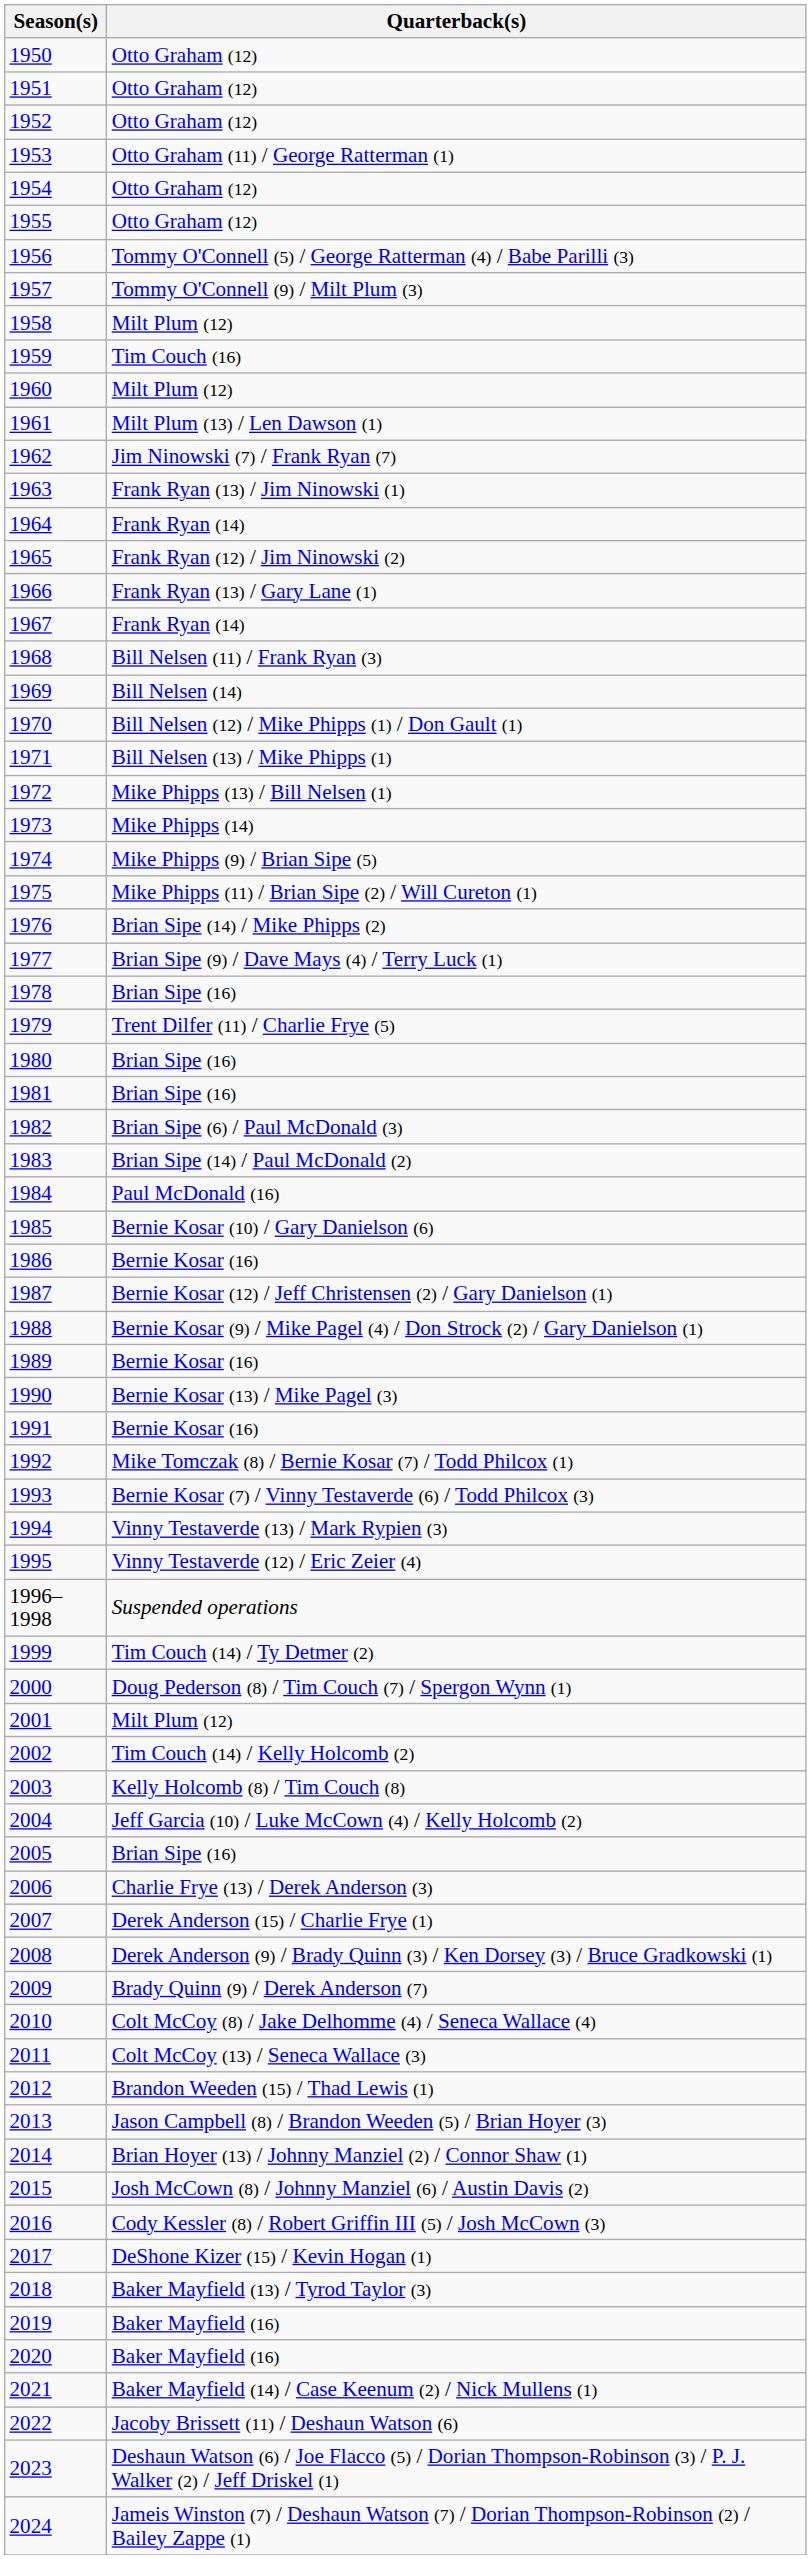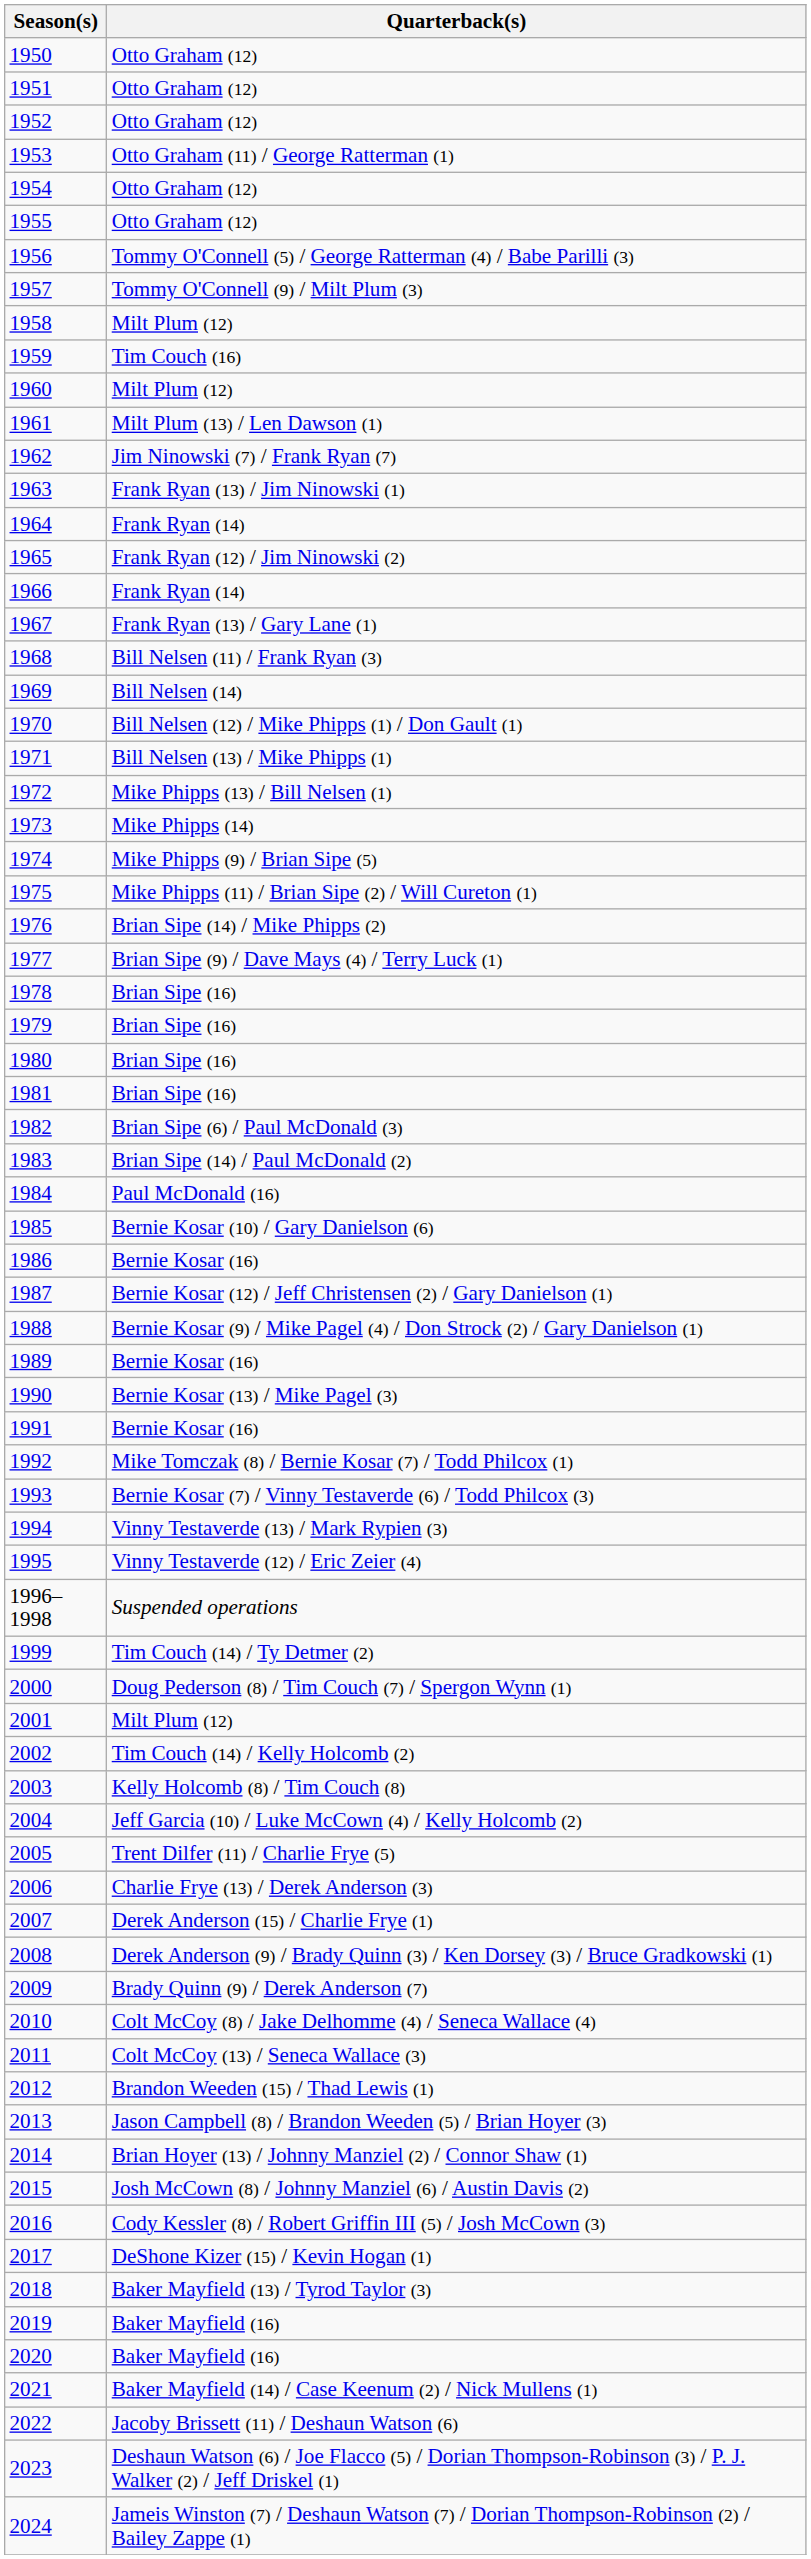(244, 590) Frank Ryan (13) / Gary Lane (1) -> (178, 590) Frank Ryan (14)
(178, 624) Frank Ryan (14) -> (244, 624) Frank Ryan (13) / Gary Lane (1)
(253, 1026) Trent Dilfer (11) / Charlie Frye (5) -> (174, 1026) Brian Sipe (16)
(174, 1853) Brian Sipe (16) -> (253, 1853) Trent Dilfer (11) / Charlie Frye (5)
